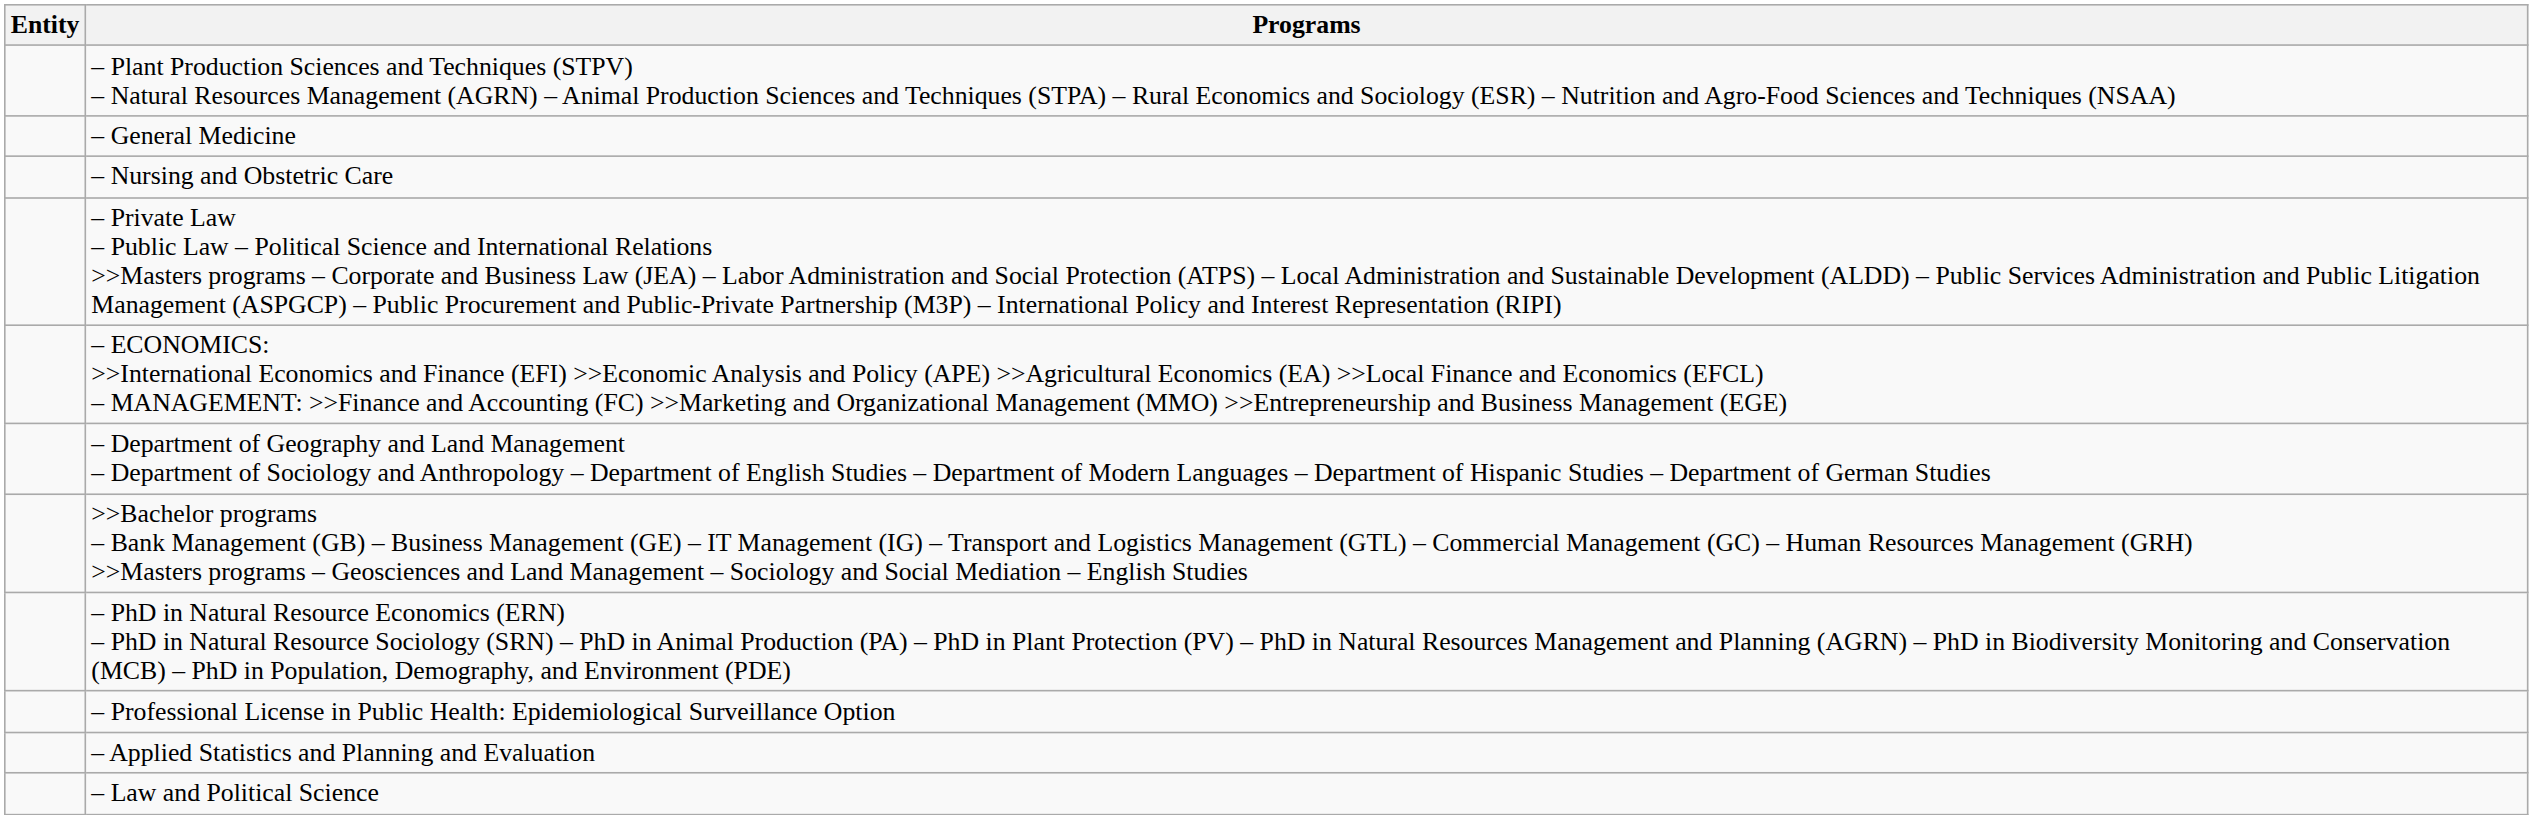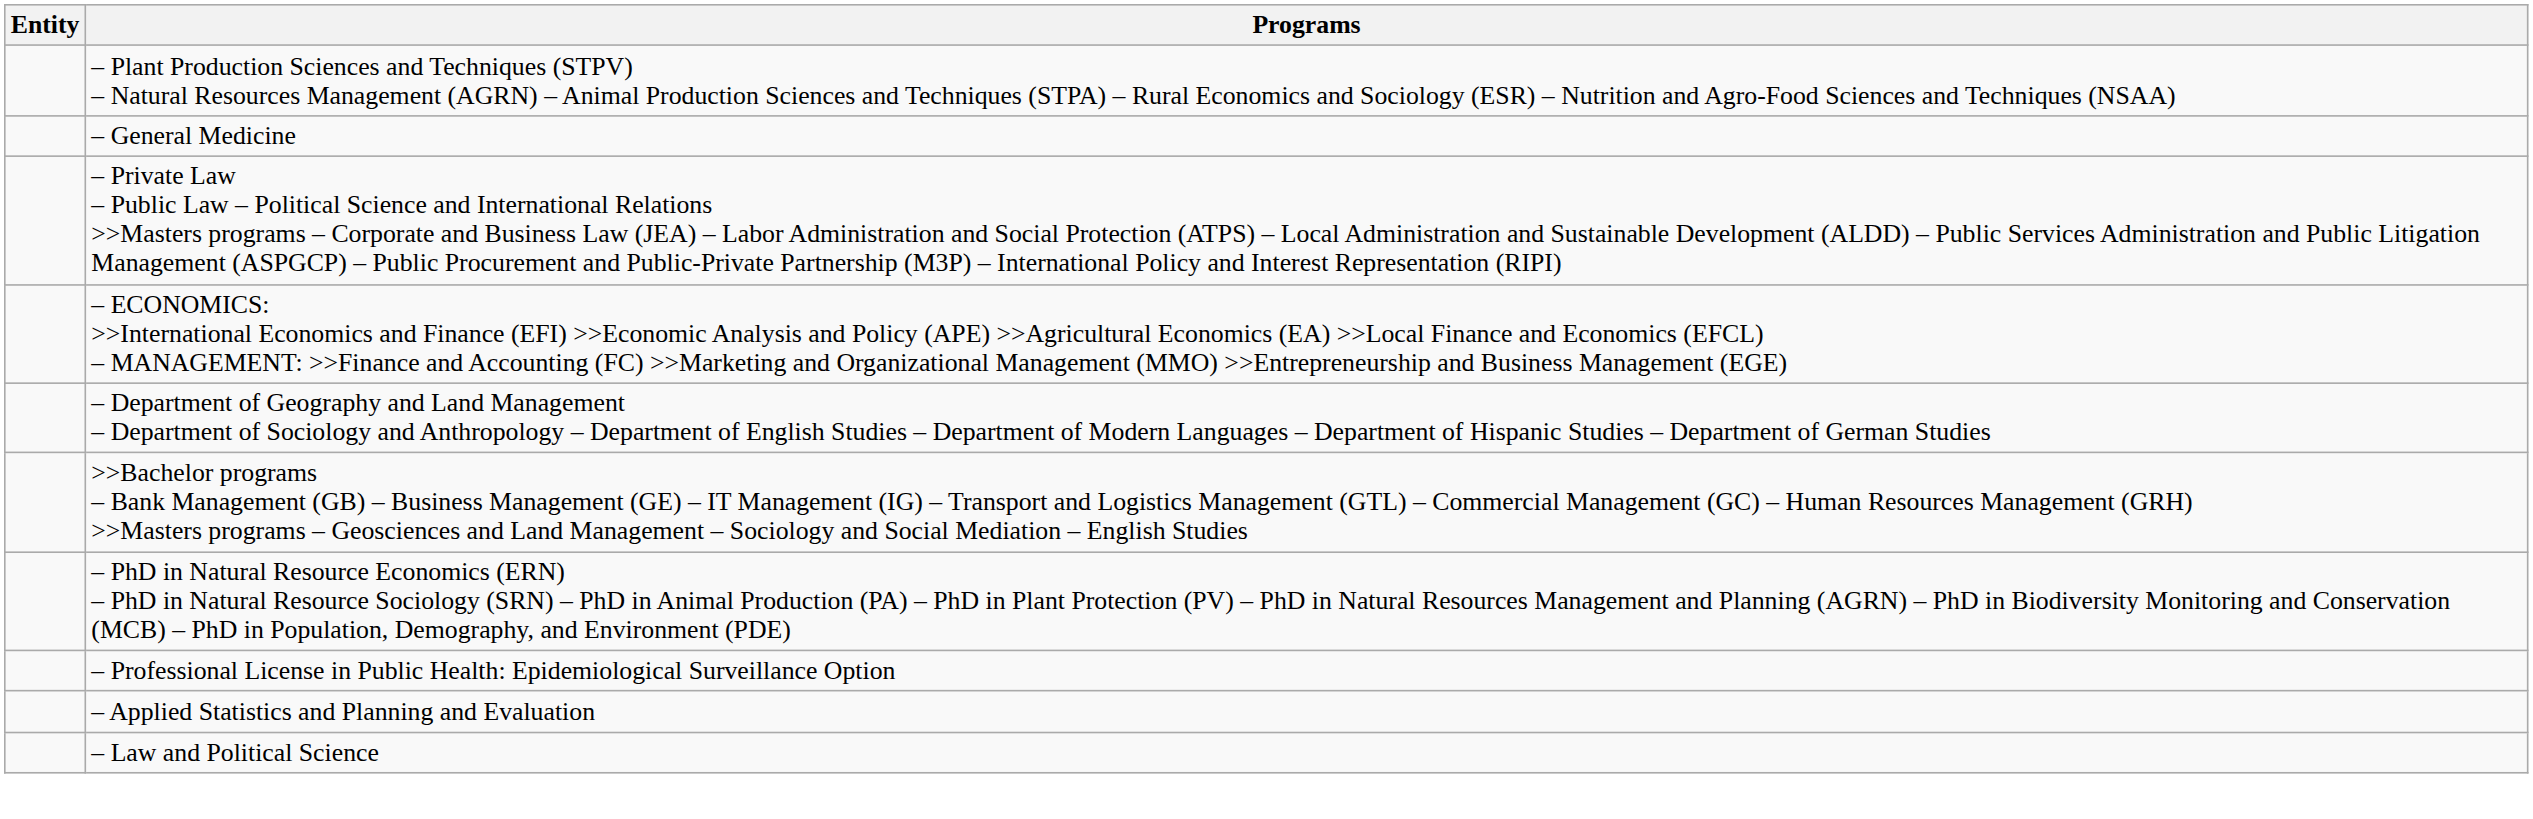- row: (242, 176)
